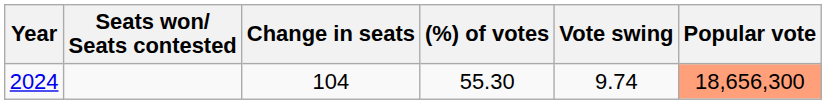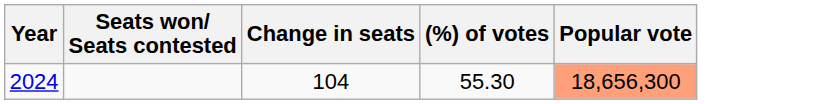- column: (616, 34)
